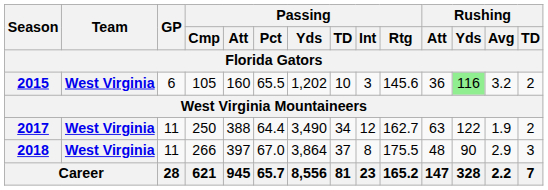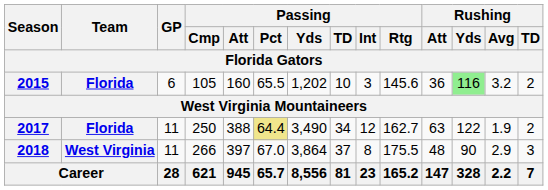(110, 83) West Virginia -> (110, 83) Florida
(110, 128) West Virginia -> (110, 128) Florida
(271, 128) no background -> (271, 128) khaki background
